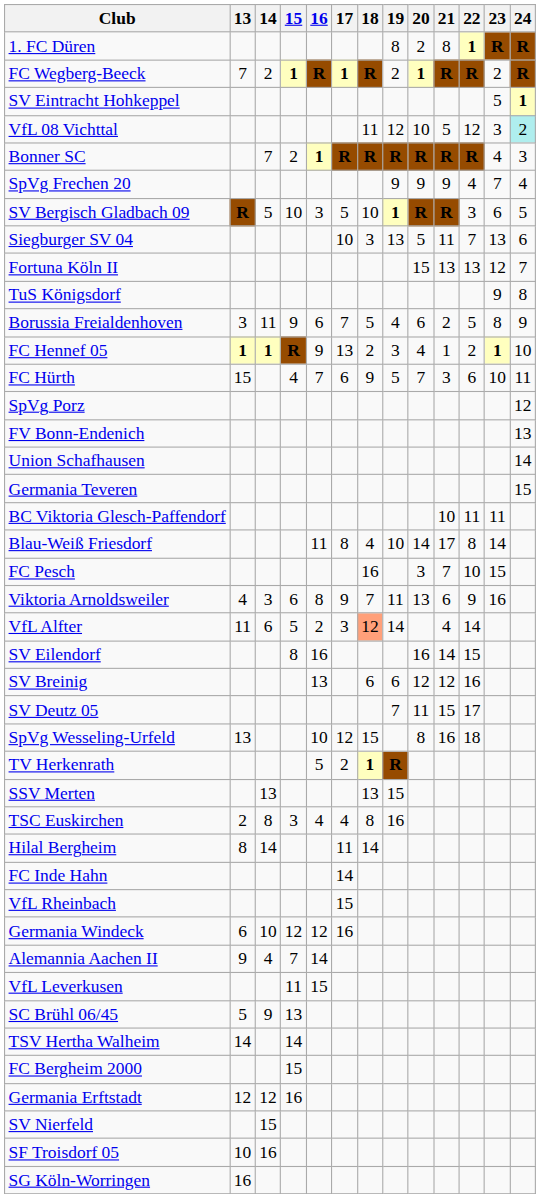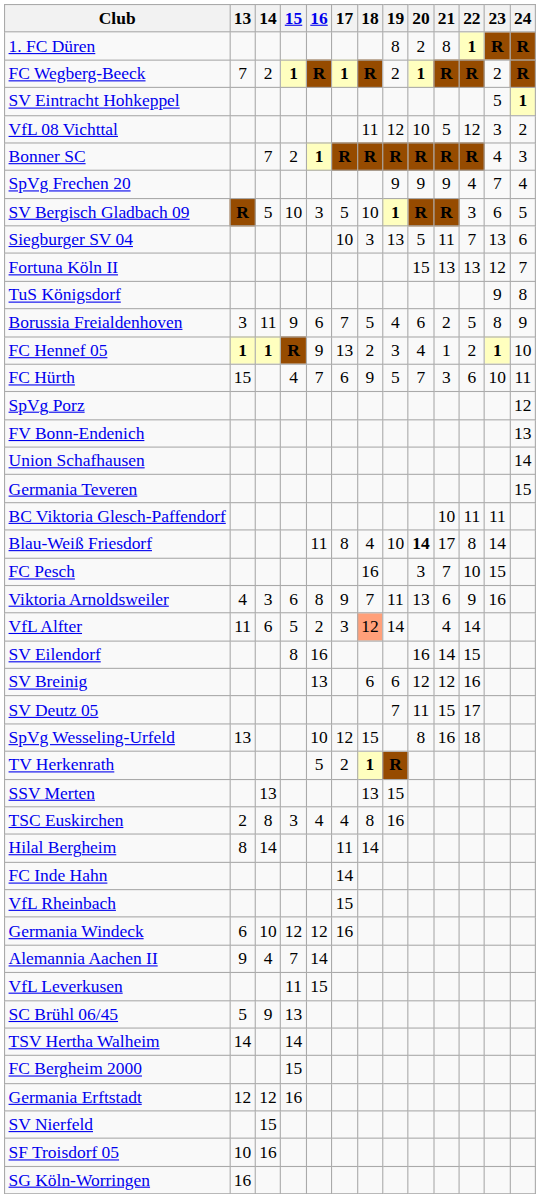(523, 128) paleturquoise background -> (523, 128) no background
(421, 543) normal -> (421, 543) bold
